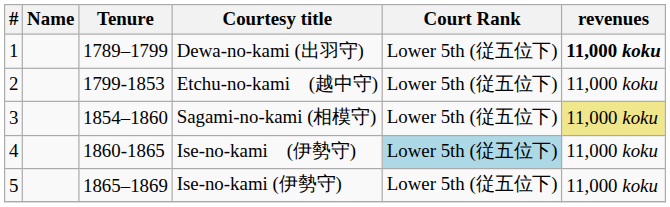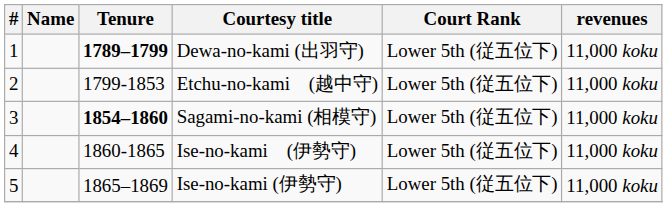(125, 51) normal -> (125, 51) bold
(614, 51) bold -> (612, 51) normal
(125, 118) normal -> (125, 118) bold
(612, 118) khaki background -> (612, 118) no background
(472, 151) lightblue background -> (472, 151) no background
